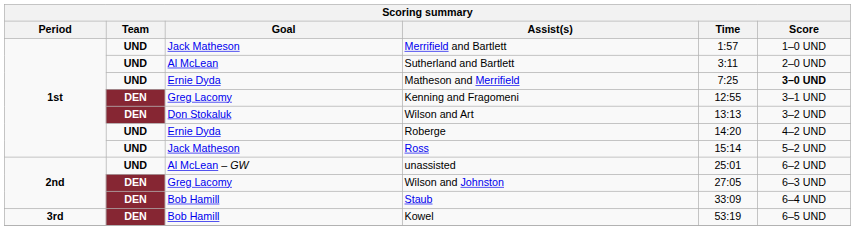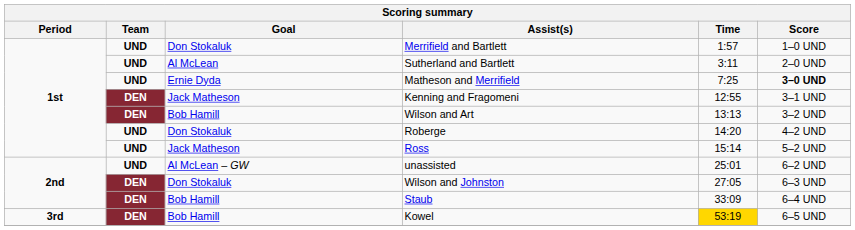(204, 47) Jack Matheson -> (199, 47) Don Stokaluk
(200, 98) Greg Lacomy -> (204, 98) Jack Matheson
(199, 115) Don Stokaluk -> (193, 115) Bob Hamill
(194, 132) Ernie Dyda -> (199, 132) Don Stokaluk
(200, 183) Greg Lacomy -> (199, 183) Don Stokaluk
(728, 217) no background -> (728, 217) gold background
